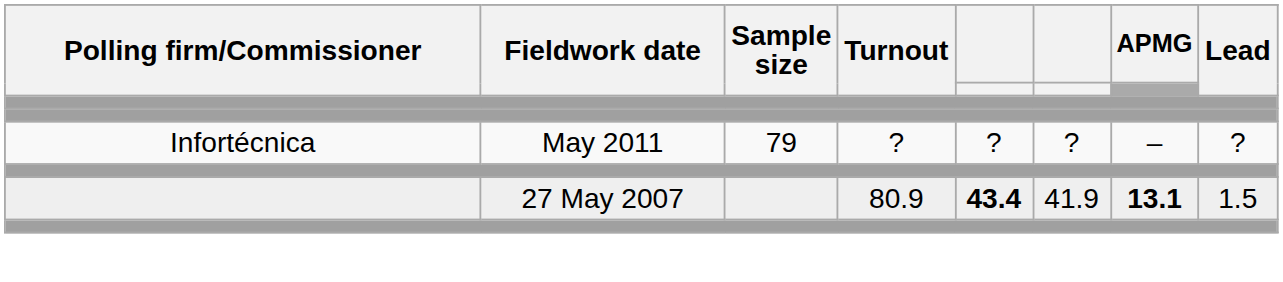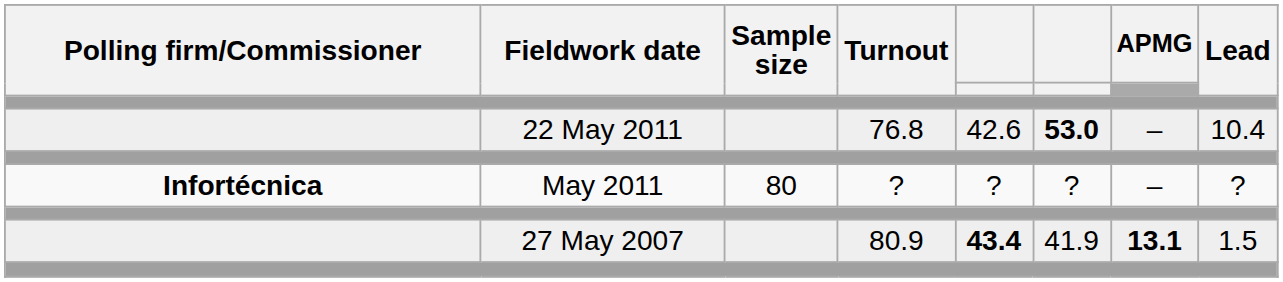+ row: (603, 129)
(243, 142) normal -> (243, 185) bold
(781, 142) 79 -> (781, 185) 80
